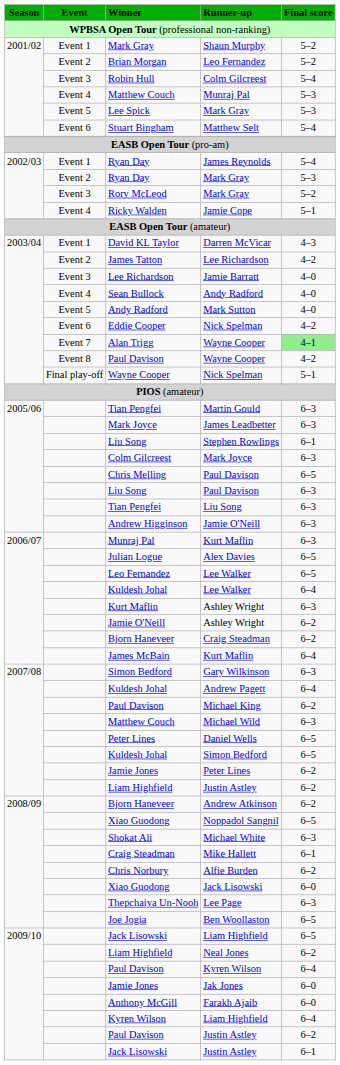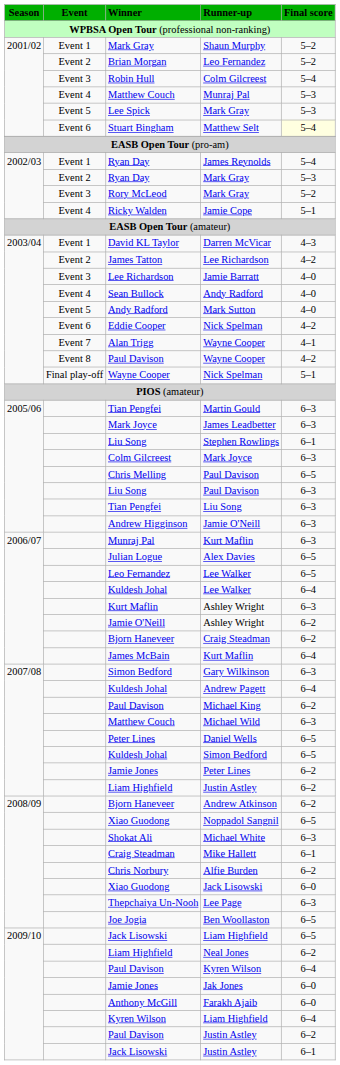(308, 128) no background -> (308, 128) lightyellow background
(308, 342) lightgreen background -> (308, 342) no background
